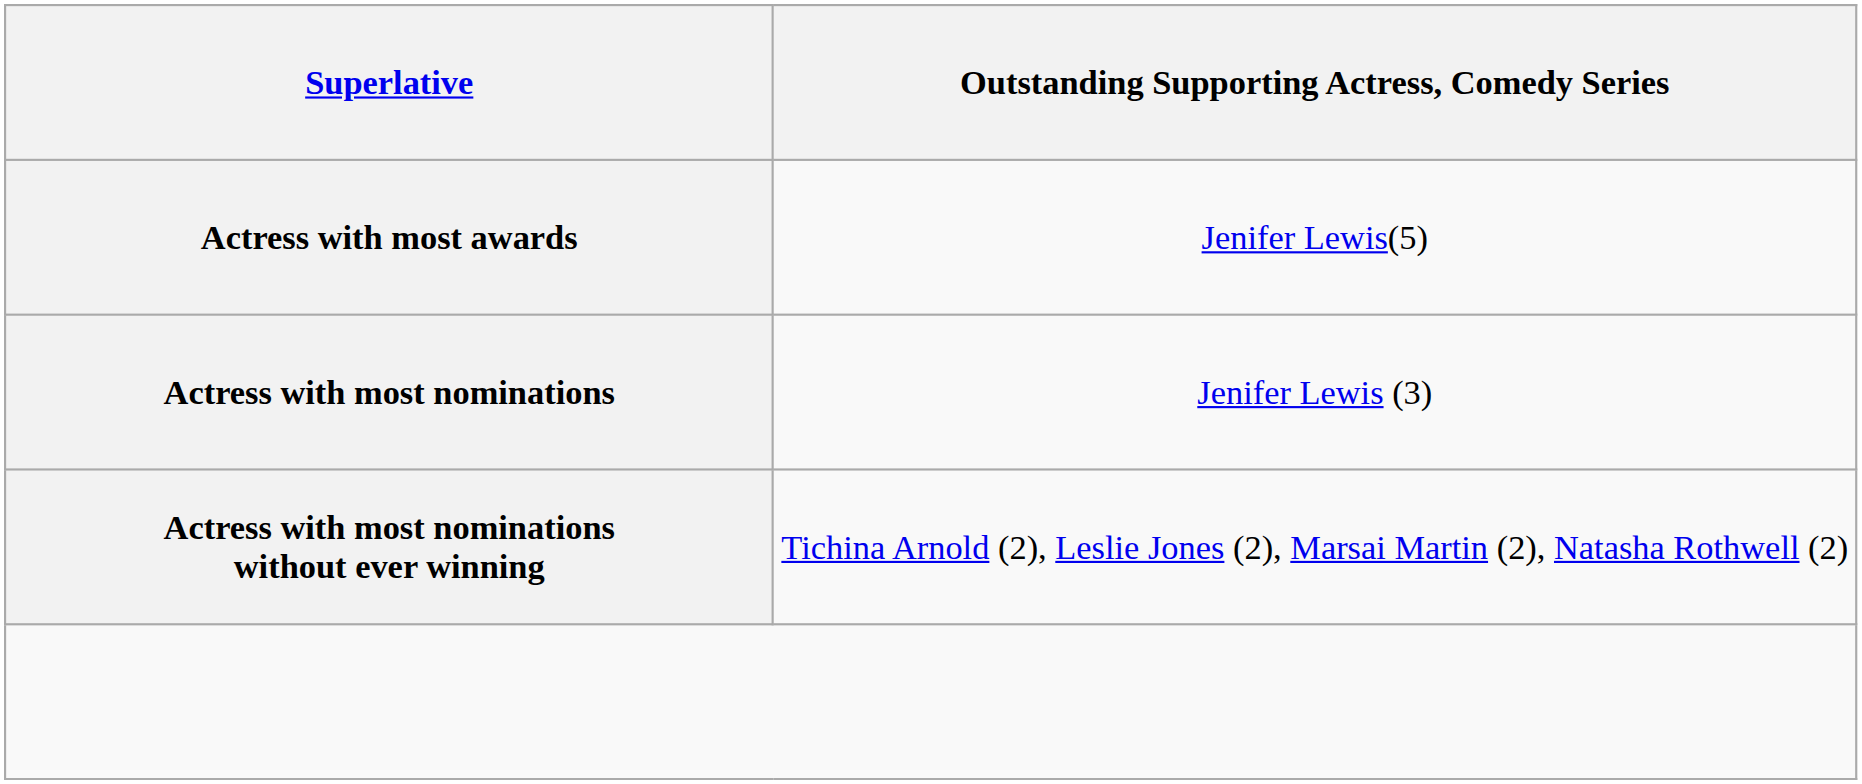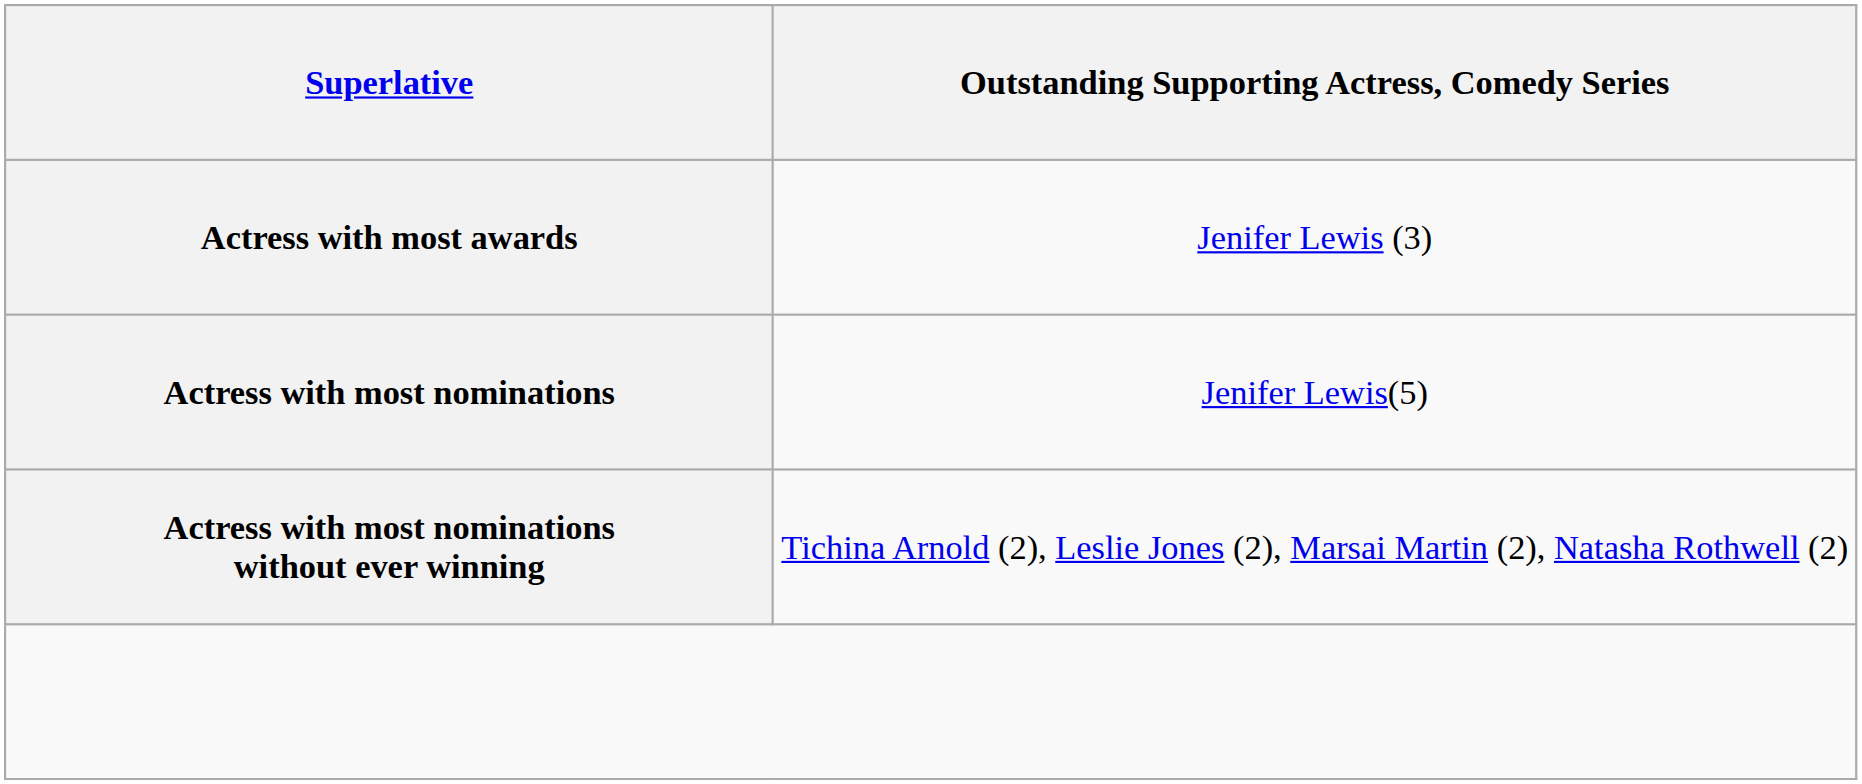(1315, 236) Jenifer Lewis(5) -> (1315, 236) Jenifer Lewis (3)
(1315, 391) Jenifer Lewis (3) -> (1315, 391) Jenifer Lewis(5)
